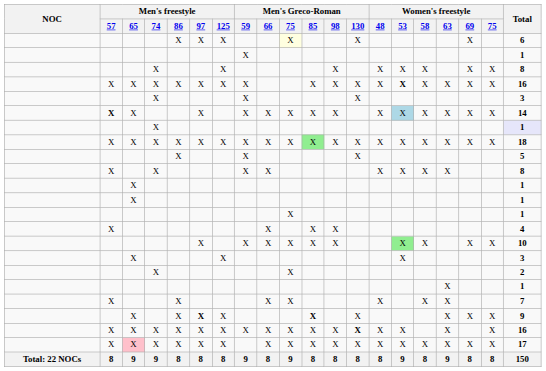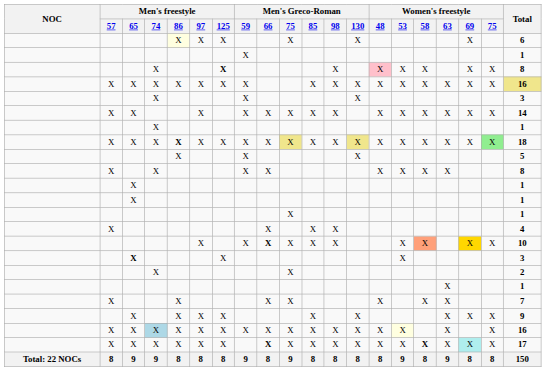(178, 41) no background -> (178, 41) lightyellow background
(290, 41) lightyellow background -> (290, 41) no background
(223, 70) normal -> (223, 70) bold
(380, 70) no background -> (380, 70) pink background
(403, 84) bold -> (403, 84) normal
(522, 84) no background -> (522, 84) khaki background
(111, 113) bold -> (111, 113) normal
(403, 113) lightblue background -> (403, 113) no background
(522, 128) lavender background -> (522, 128) no background
(178, 142) normal -> (178, 142) bold
(290, 142) no background -> (290, 142) khaki background
(313, 142) lightgreen background -> (313, 142) no background
(358, 142) no background -> (358, 142) khaki background
(492, 142) no background -> (492, 142) lightgreen background
(268, 243) normal -> (268, 243) bold
(403, 243) lightgreen background -> (403, 243) no background
(425, 243) no background -> (425, 243) lightsalmon background
(470, 243) no background -> (470, 243) gold background
(134, 258) normal -> (134, 258) bold
(201, 316) bold -> (201, 316) normal
(313, 316) bold -> (313, 316) normal
(156, 330) no background -> (156, 330) lightblue background
(358, 330) bold -> (358, 330) normal
(403, 330) no background -> (403, 330) lightyellow background
(134, 345) pink background -> (134, 345) no background
(268, 345) normal -> (268, 345) bold
(425, 345) normal -> (425, 345) bold
(470, 345) no background -> (470, 345) paleturquoise background
